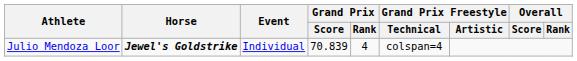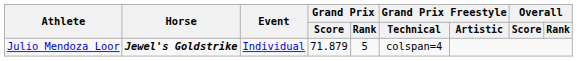(329, 47) 70.839 -> (329, 47) 71.879
(365, 47) 4 -> (365, 47) 5
